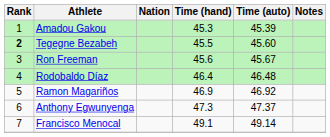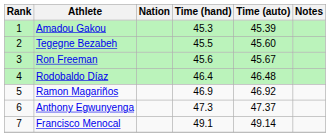(19, 44) bold -> (19, 44) normal
